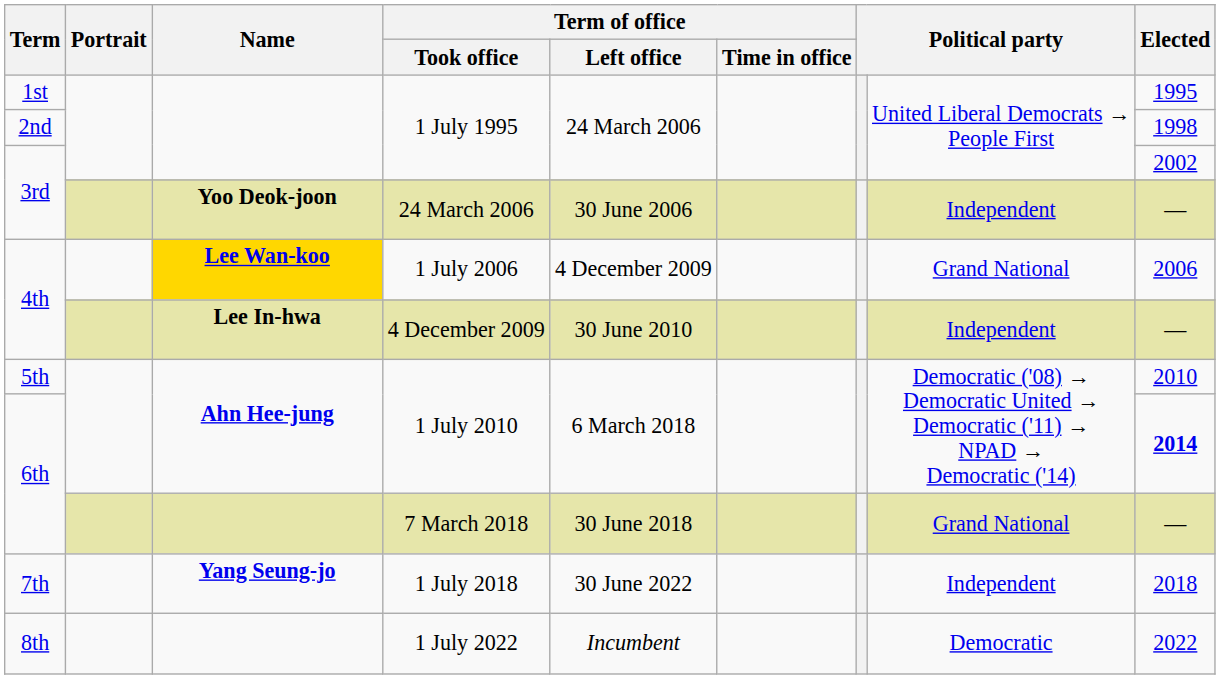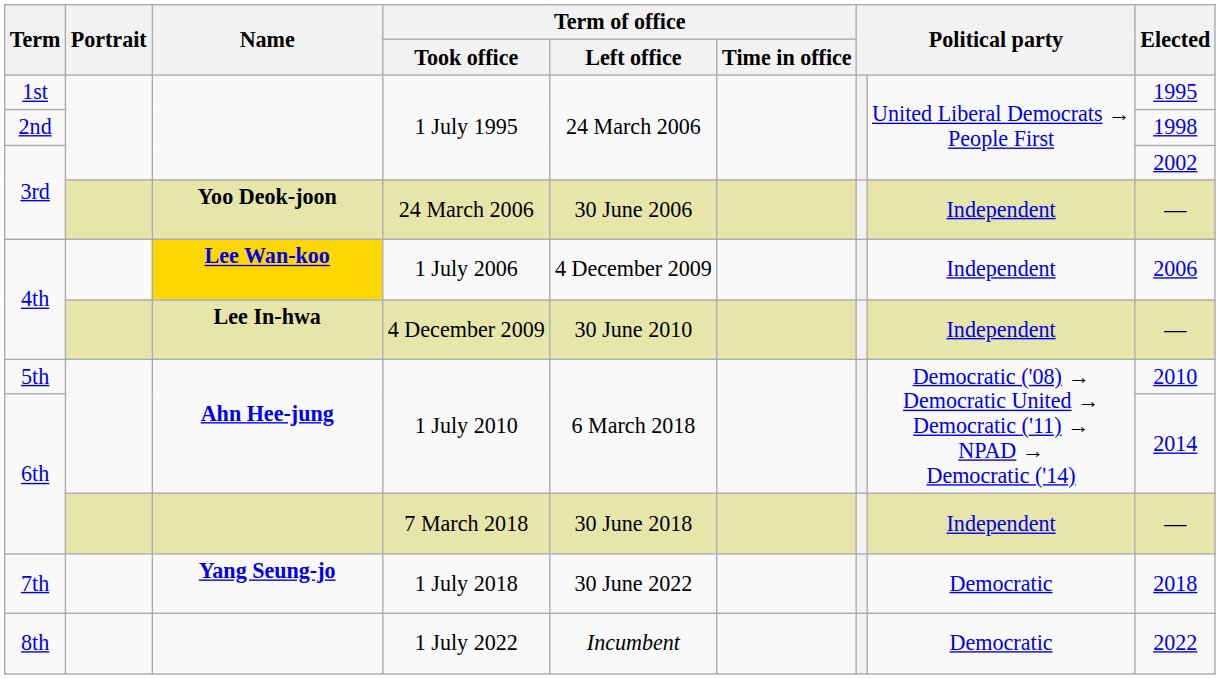(1001, 269) Grand National -> (1001, 269) Independent
(1175, 443) bold -> (1175, 443) normal
(1001, 523) Grand National -> (1001, 523) Independent
(1001, 583) Independent -> (1001, 583) Democratic
